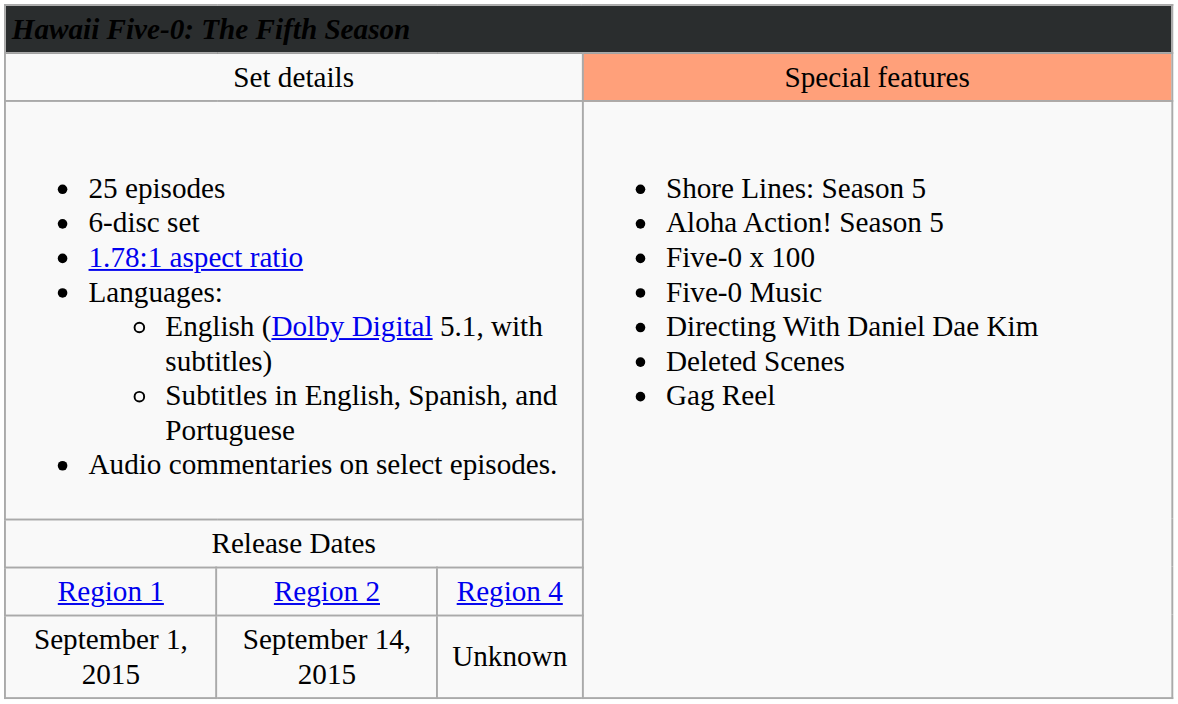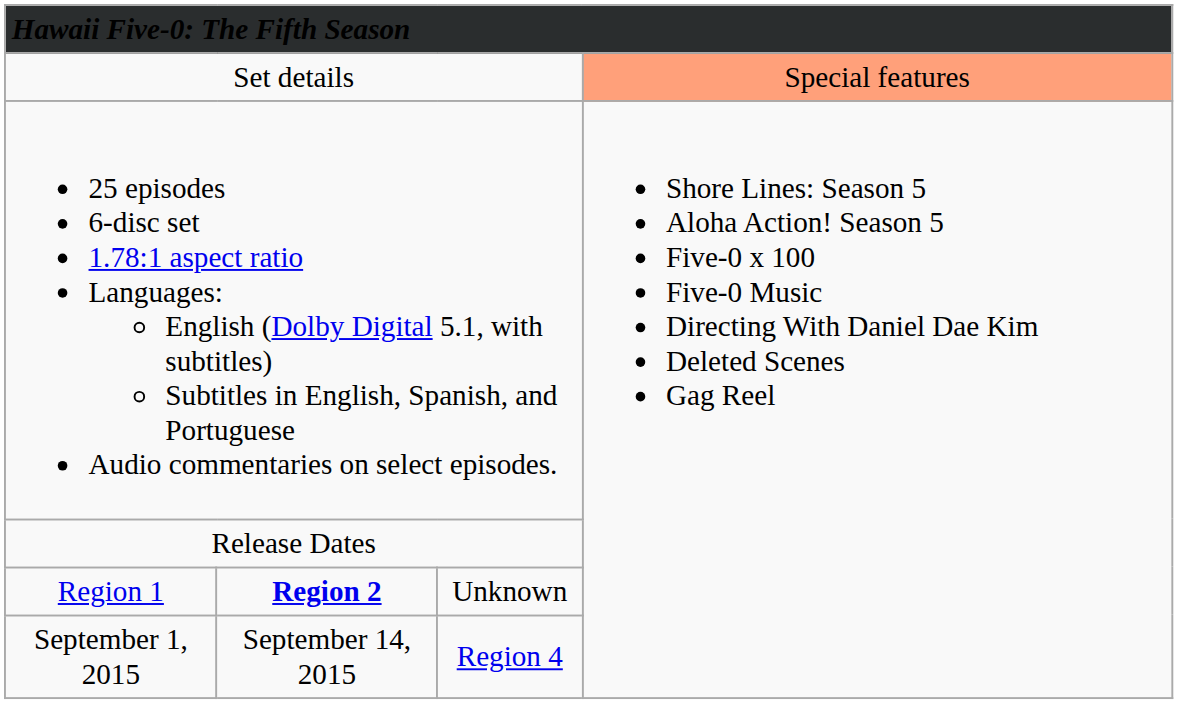(327, 590) normal -> (327, 590) bold
(510, 590) Region 4 -> (510, 590) Unknown
(510, 655) Unknown -> (510, 655) Region 4
